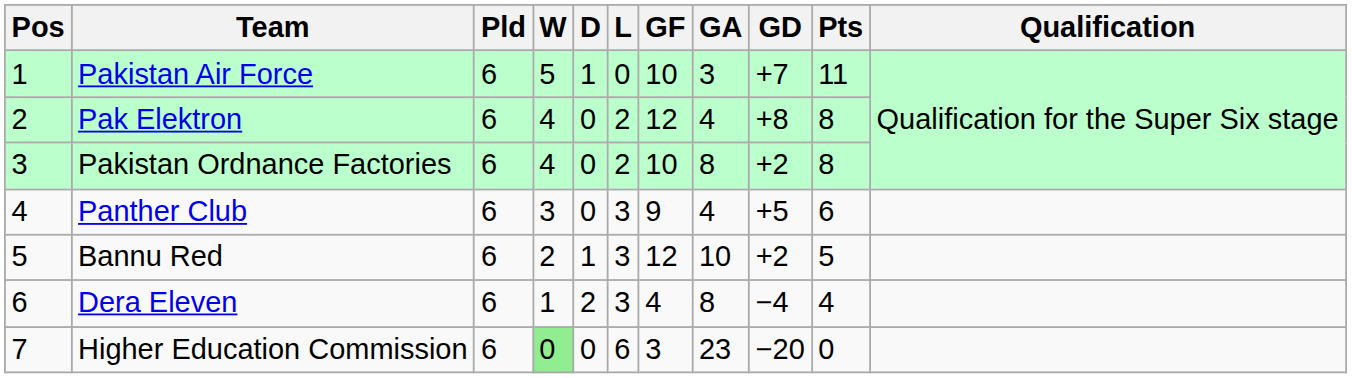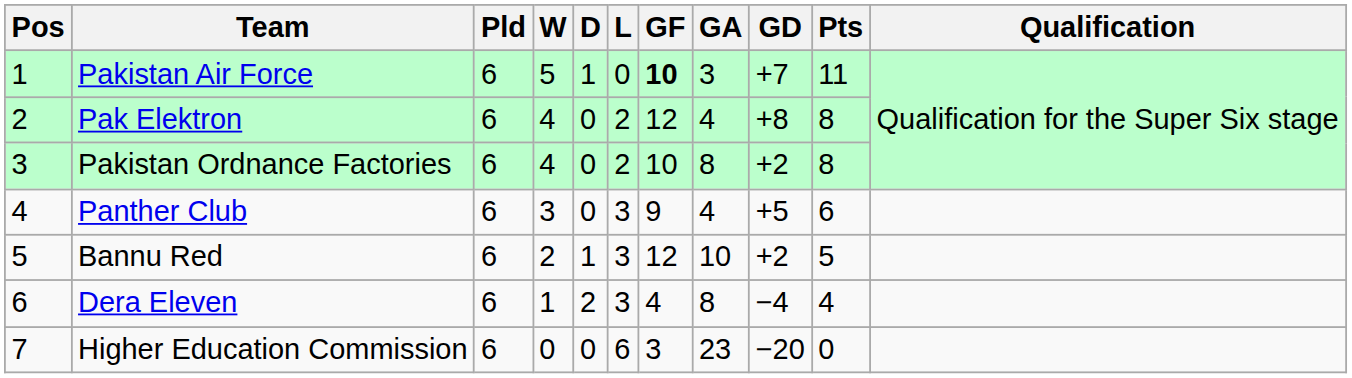(661, 73) normal -> (661, 73) bold
(547, 348) lightgreen background -> (547, 348) no background
